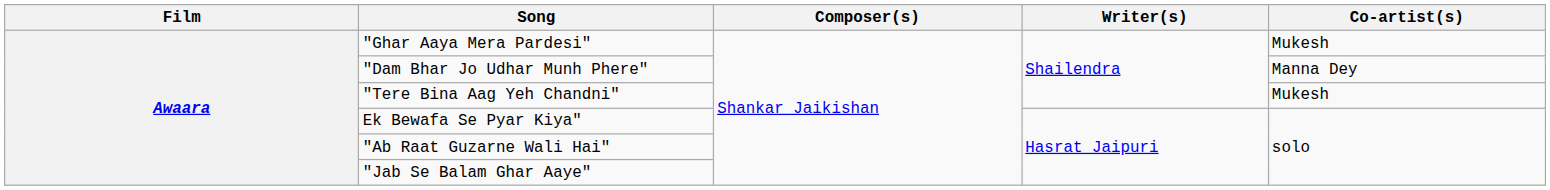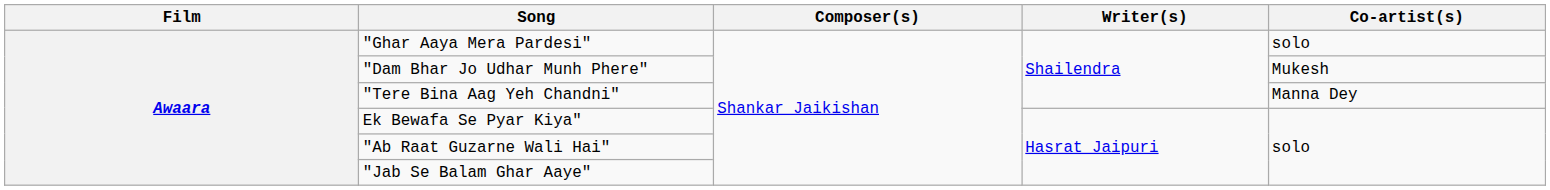(1300, 43) Mukesh -> (1291, 43) solo
(1315, 69) Manna Dey -> (1300, 69) Mukesh
(1300, 95) Mukesh -> (1315, 95) Manna Dey
